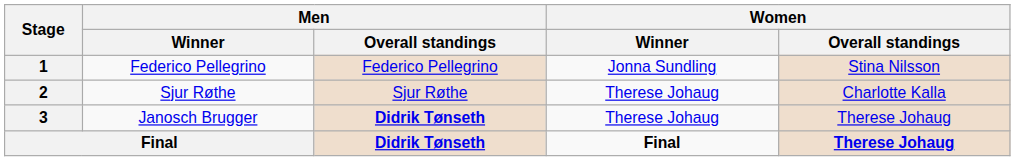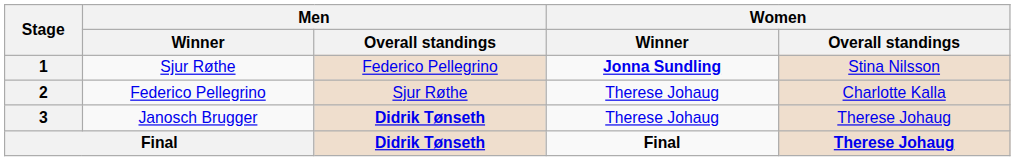(198, 68) Federico Pellegrino -> (198, 68) Sjur Røthe
(662, 68) normal -> (662, 68) bold
(198, 93) Sjur Røthe -> (198, 93) Federico Pellegrino
